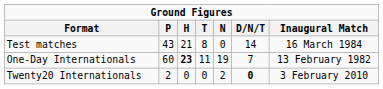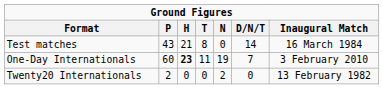(324, 60) 13 February 1982 -> (324, 60) 3 February 2010
(251, 76) bold -> (251, 76) normal
(324, 76) 3 February 2010 -> (324, 76) 13 February 1982
